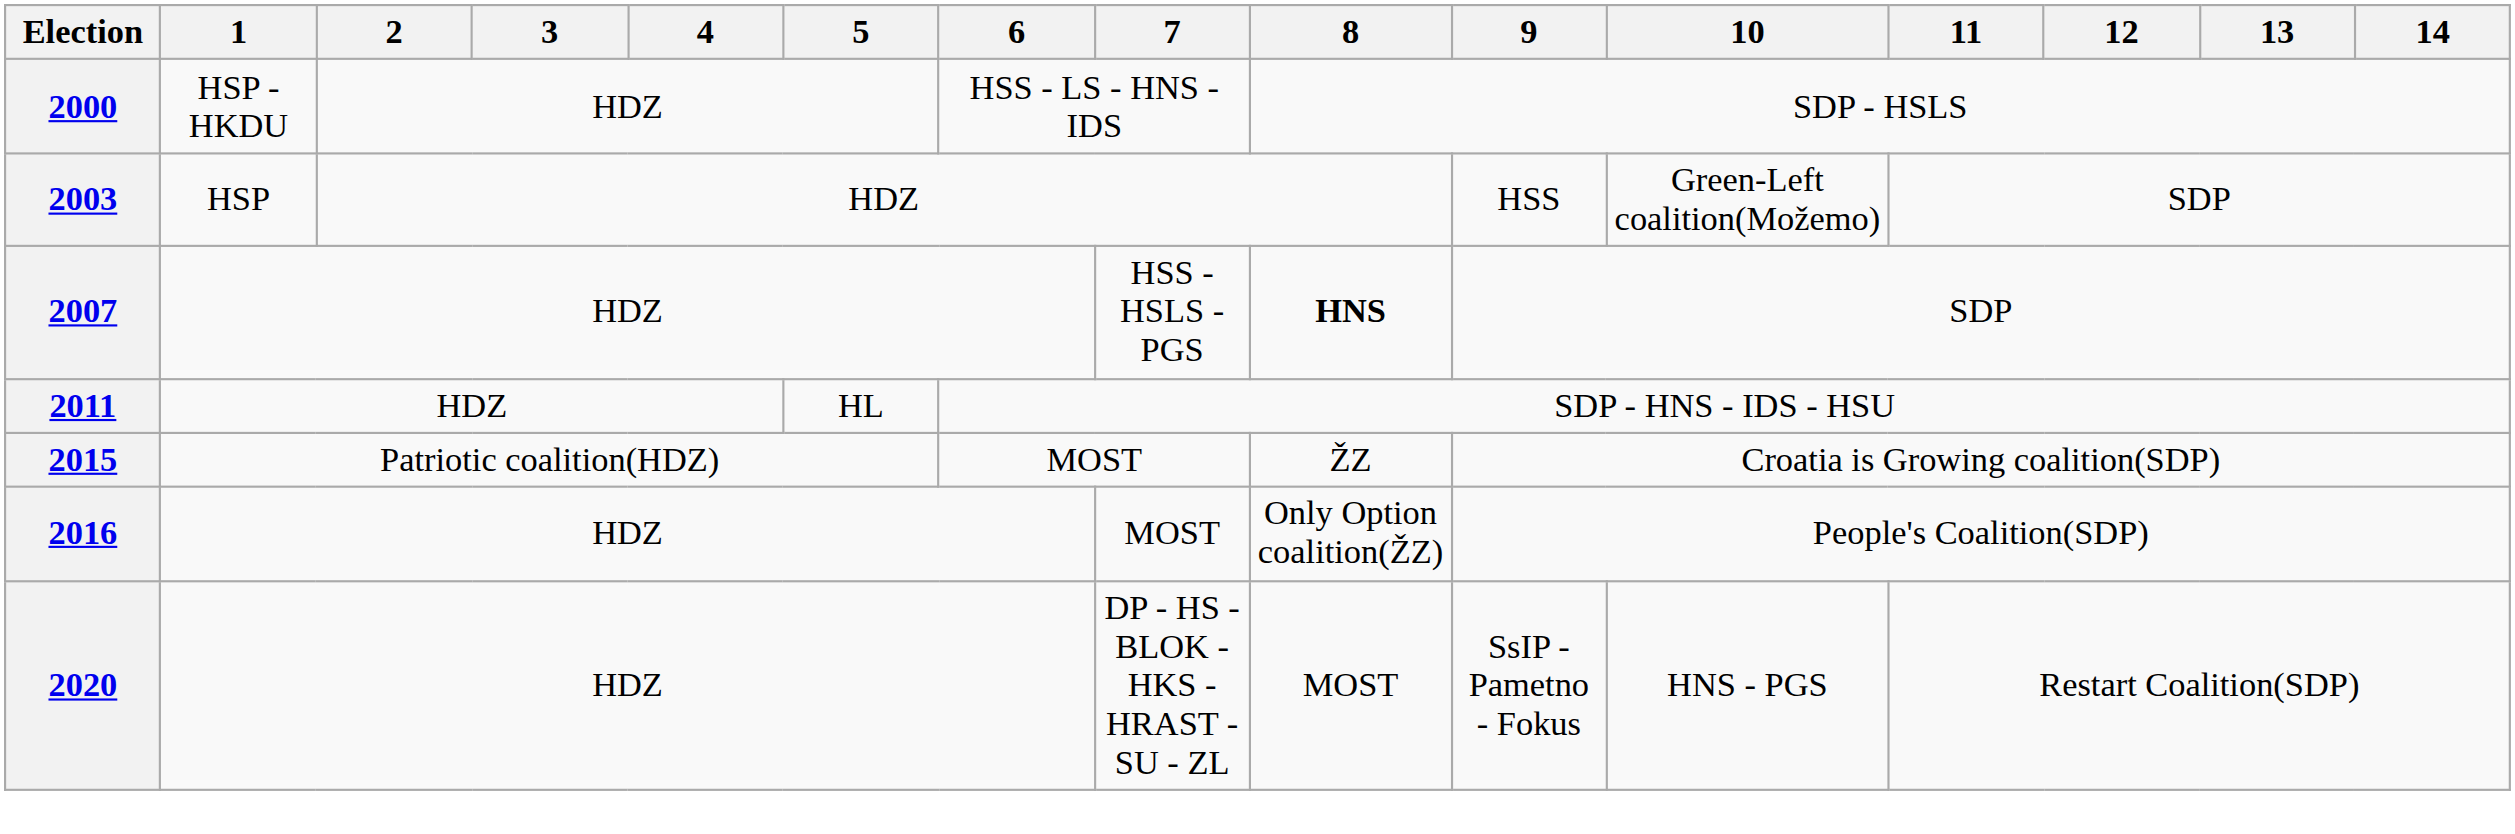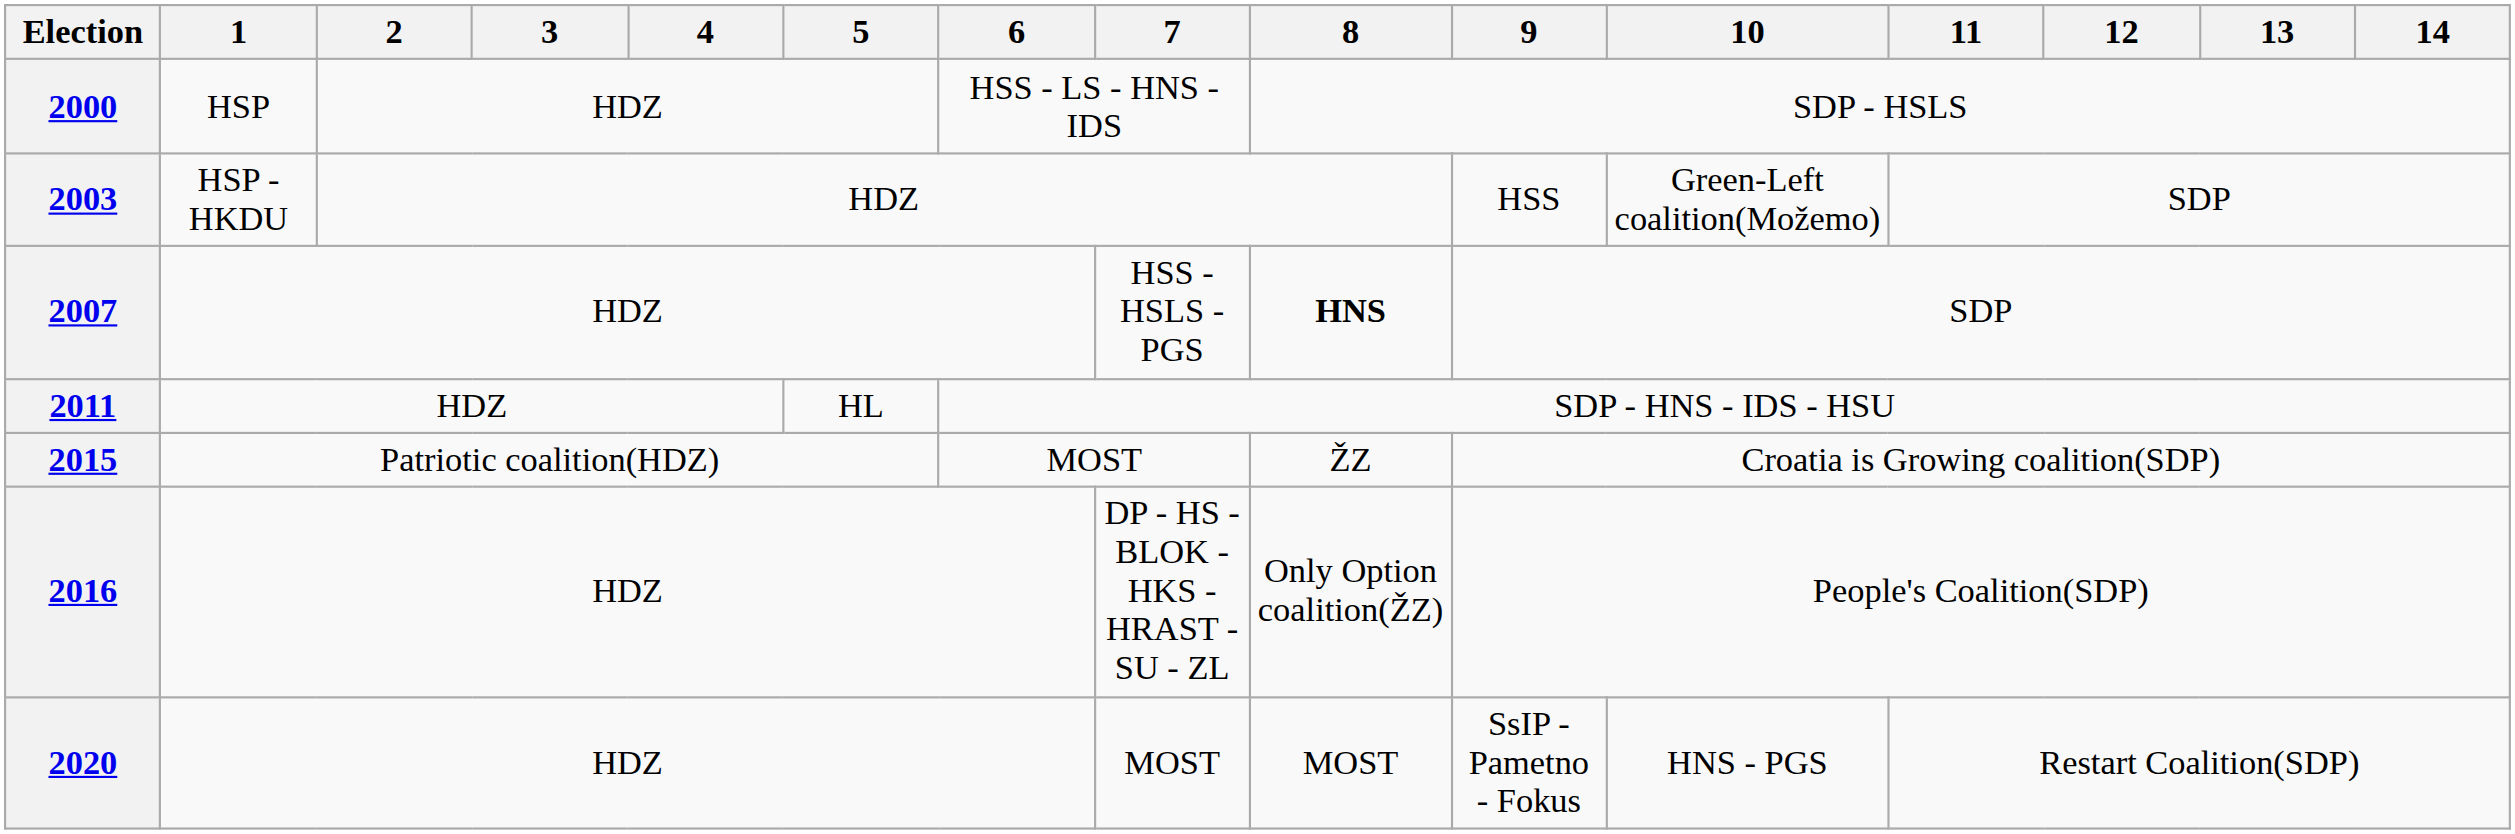(238, 105) HSP - HKDU -> (238, 105) HSP
(238, 198) HSP -> (238, 198) HSP - HKDU
(1172, 533) MOST -> (1172, 591) DP - HS - BLOK - HKS - HRAST - SU - ZL
(1172, 684) DP - HS - BLOK - HKS - HRAST - SU - ZL -> (1172, 761) MOST
